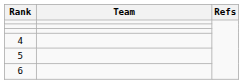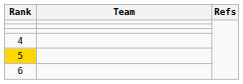(20, 56) no background -> (20, 56) gold background
